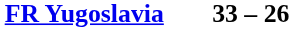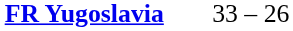(251, 13) bold -> (251, 13) normal
